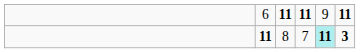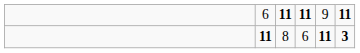(305, 36) 7 -> (305, 36) 6
(325, 36) paleturquoise background -> (325, 36) no background
